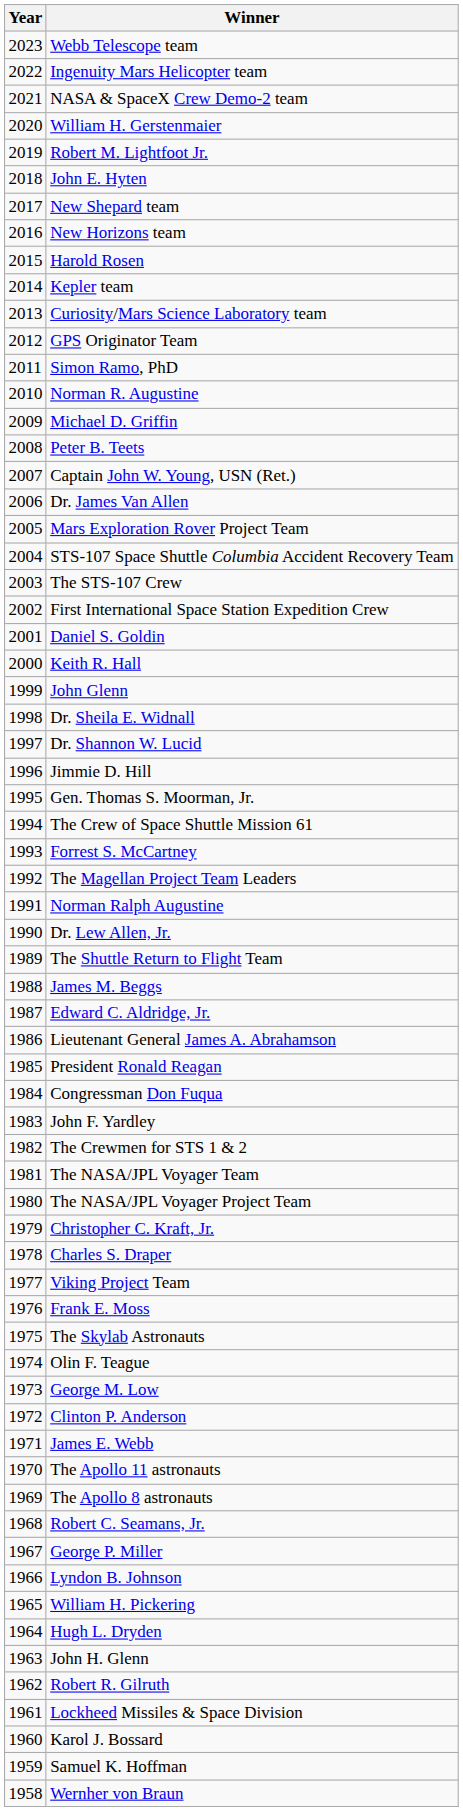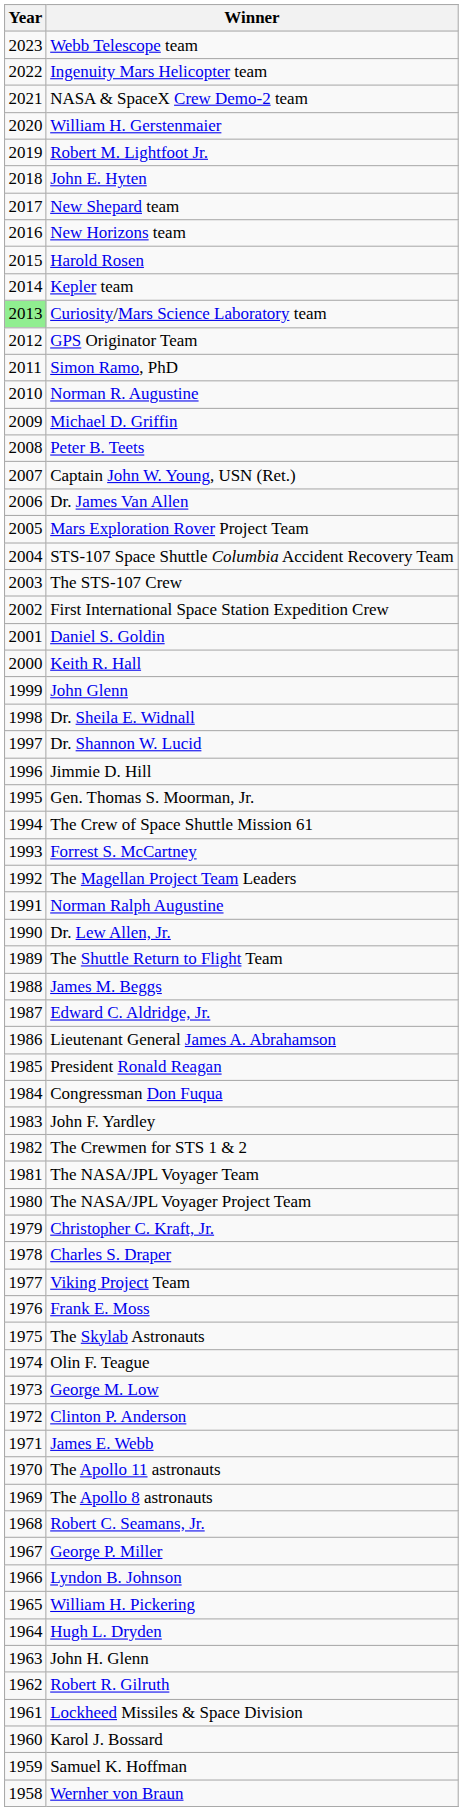(25, 313) no background -> (25, 313) lightgreen background
